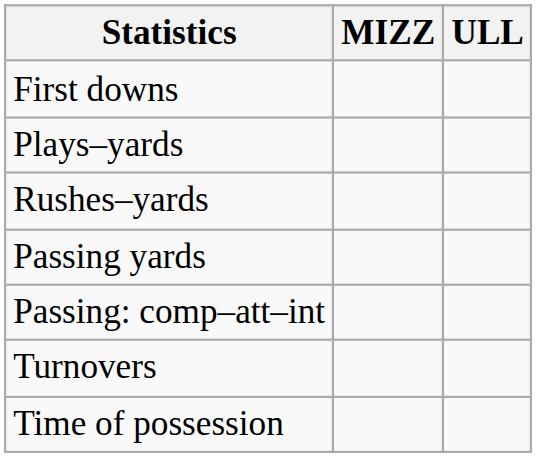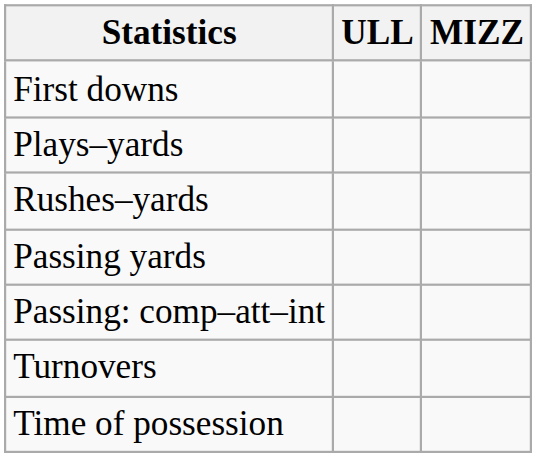columns swapped: (488, 32) <-> (388, 32)
